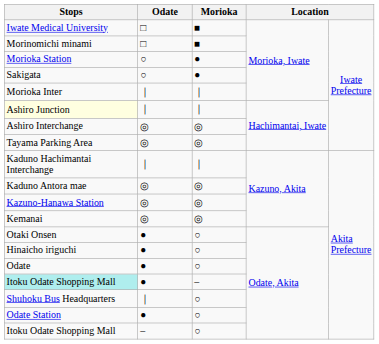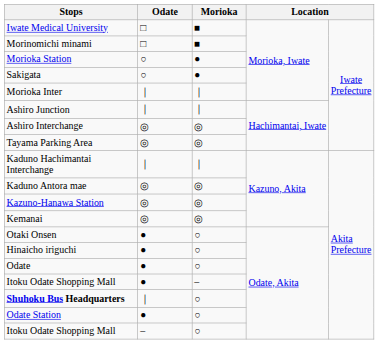(38, 109) lightyellow background -> (38, 109) no background
(61, 282) paleturquoise background -> (61, 282) no background
(61, 298) normal -> (66, 298) bold
